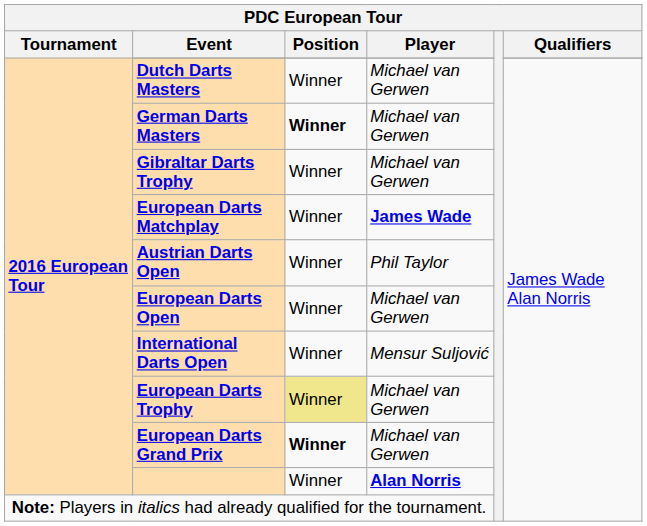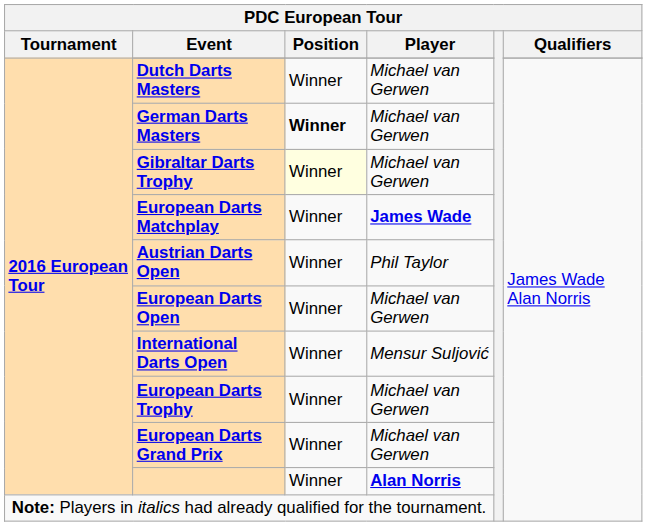(316, 171) no background -> (316, 171) lightyellow background
(316, 399) khaki background -> (316, 399) no background
(317, 444) bold -> (316, 444) normal
